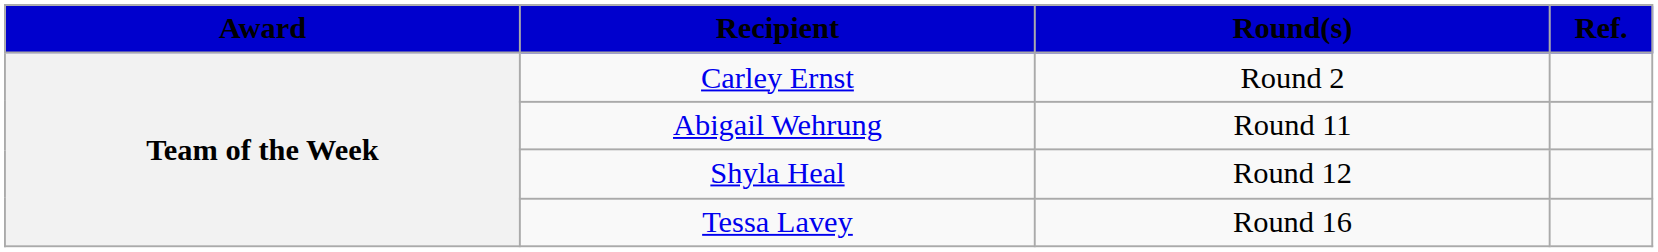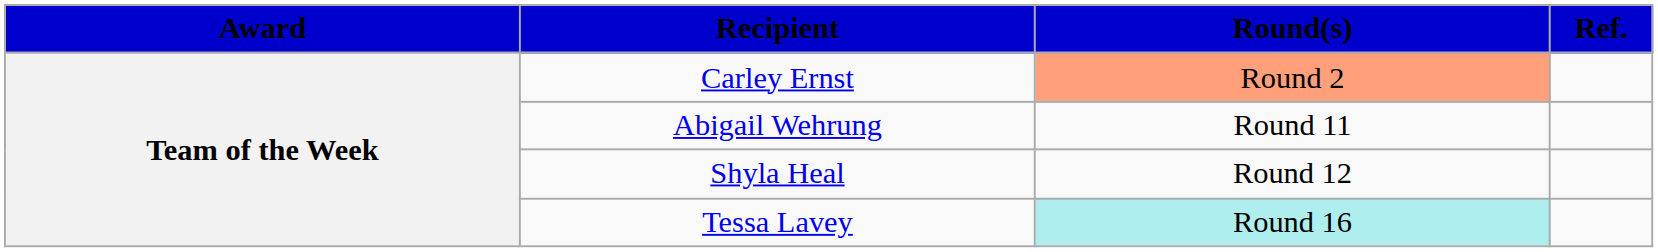(1292, 76) no background -> (1292, 76) lightsalmon background
(1292, 221) no background -> (1292, 221) paleturquoise background
